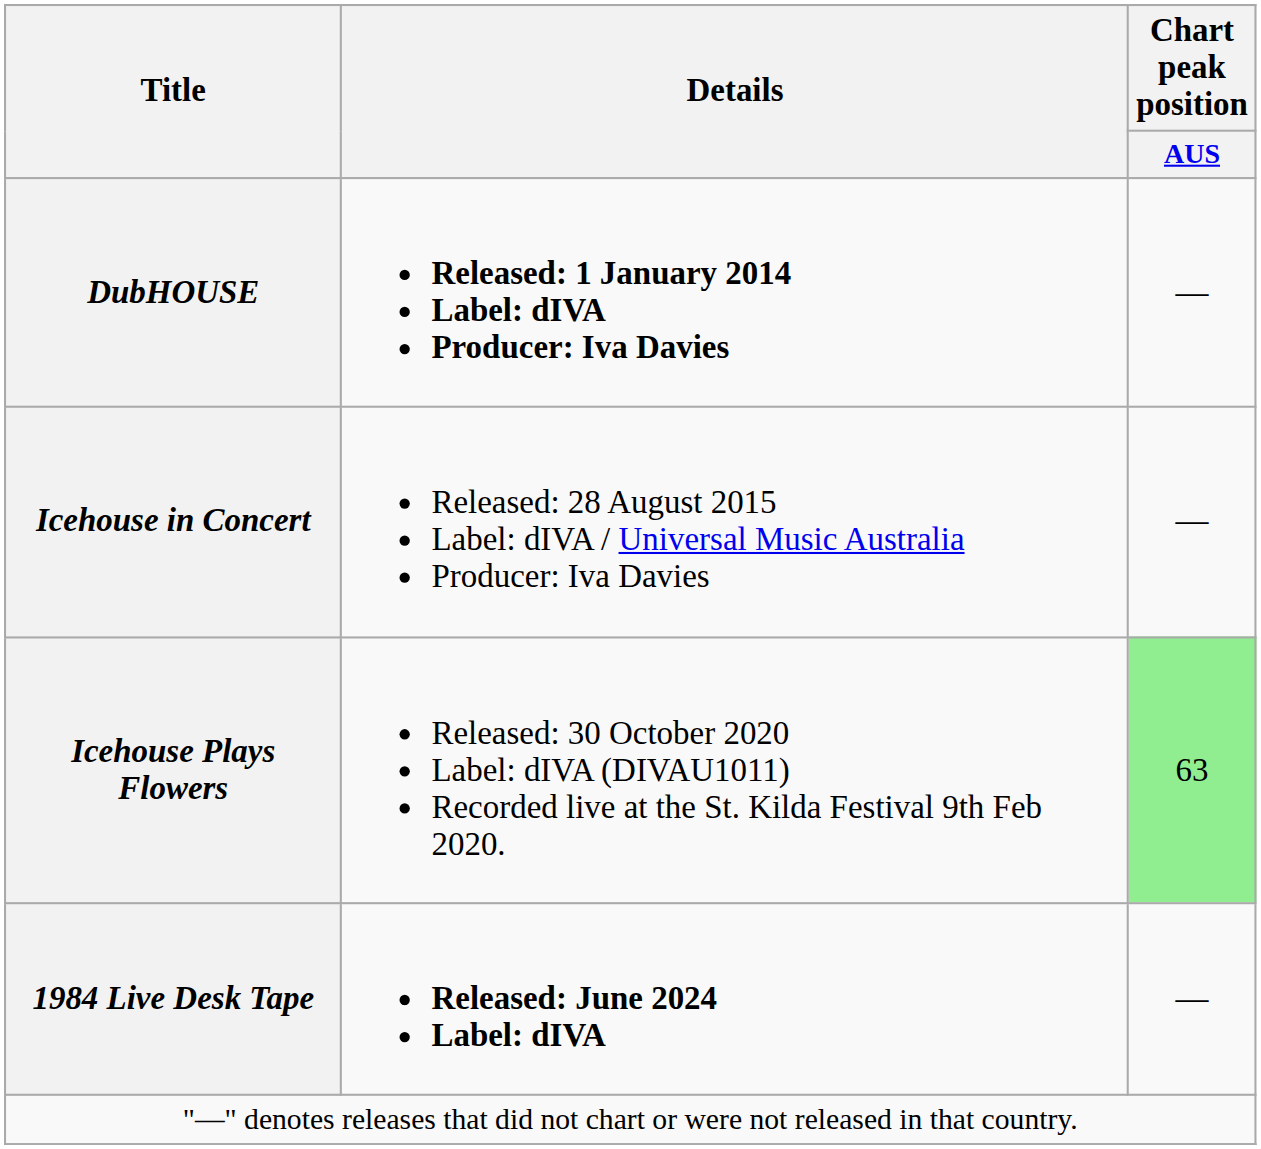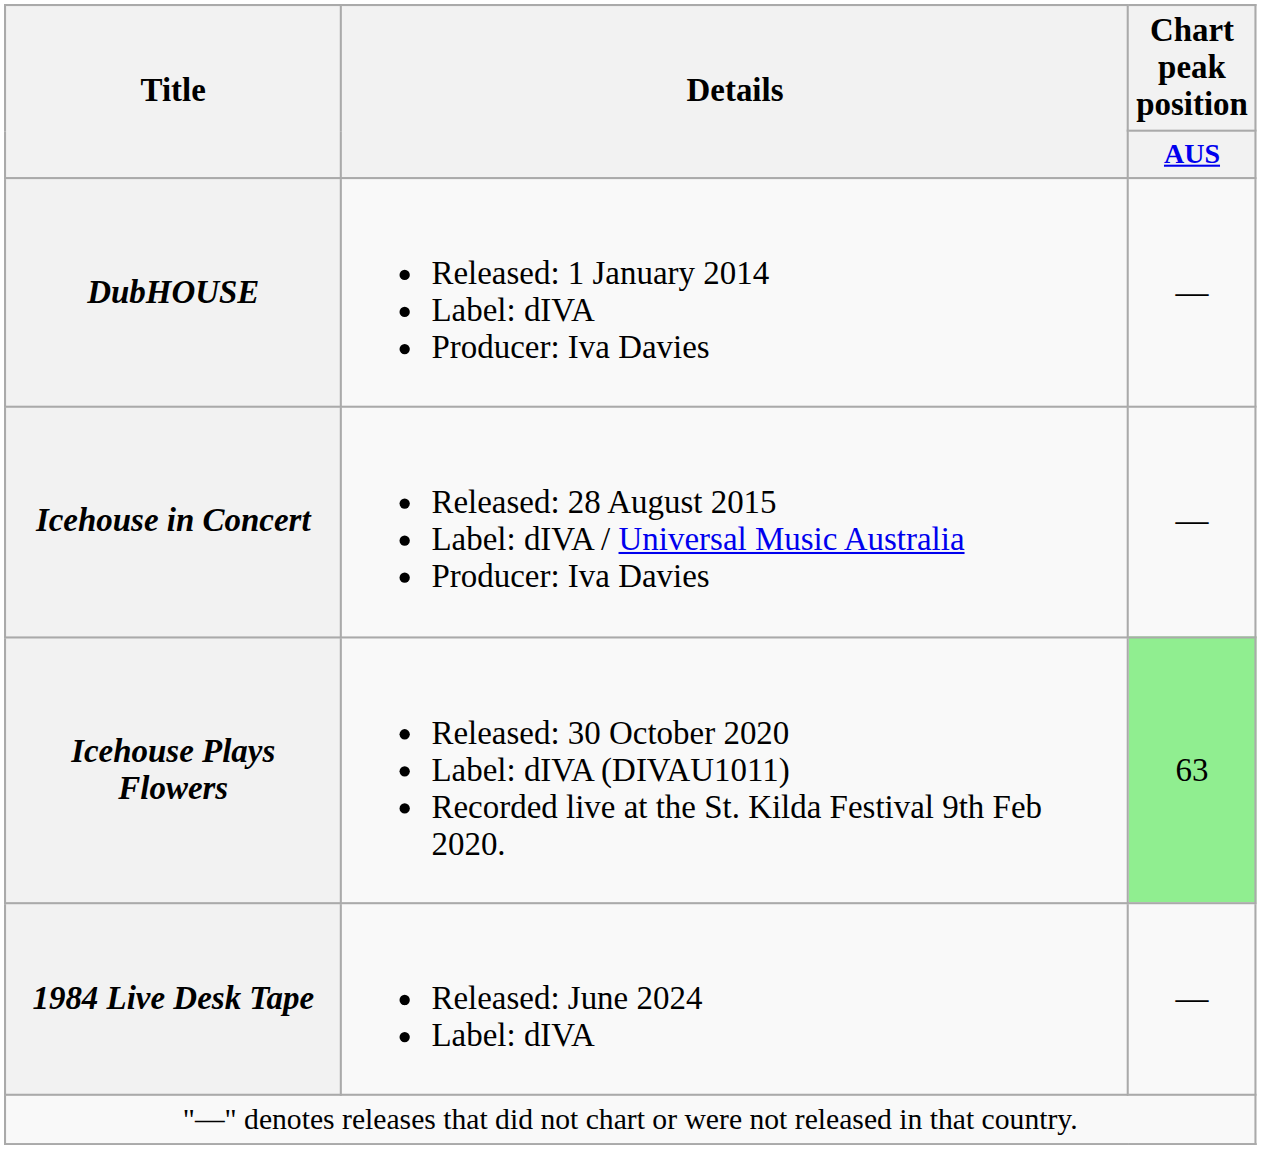(735, 311) bold -> (735, 311) normal
(735, 1018) bold -> (735, 1018) normal
